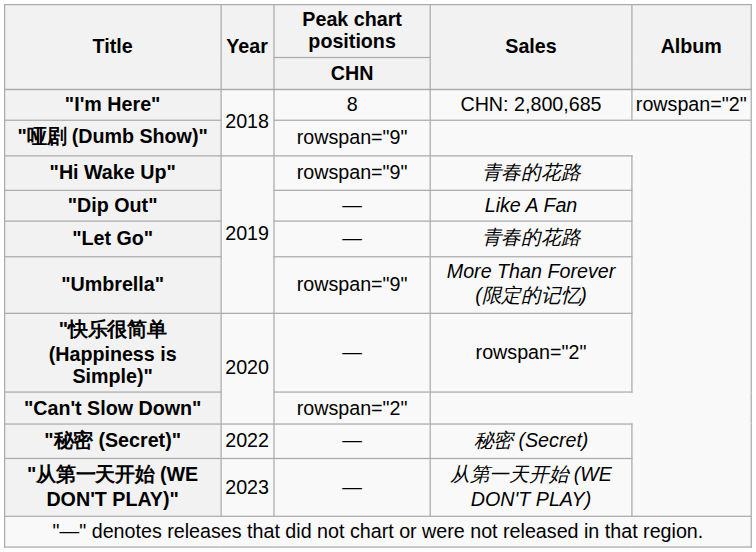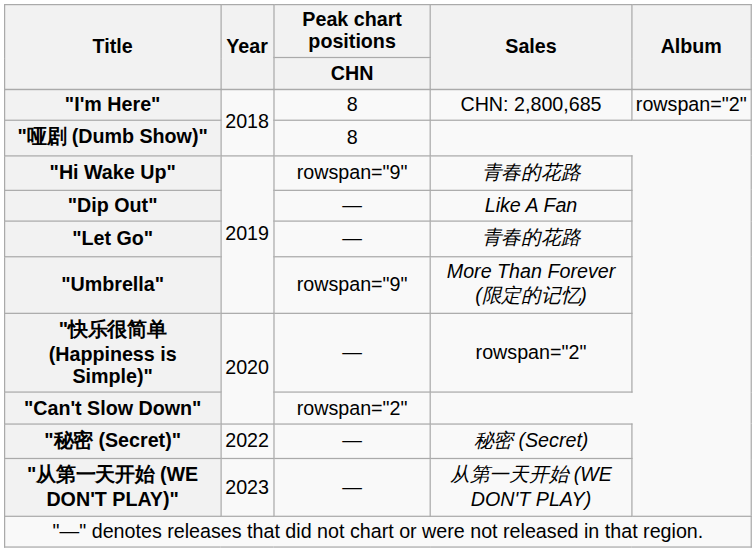(352, 137) rowspan="9" -> (352, 137) 8
